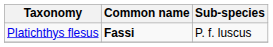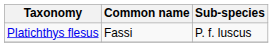(119, 32) bold -> (118, 32) normal
